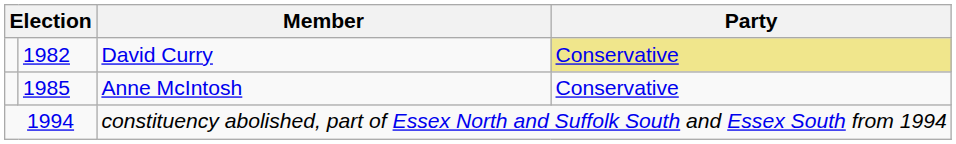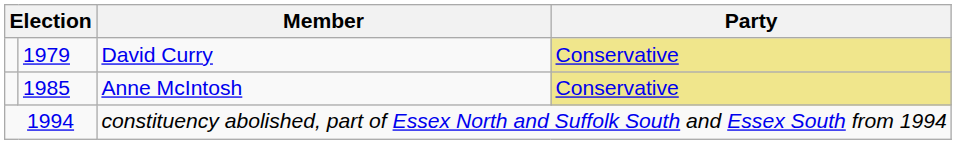(46, 54) 1982 -> (46, 54) 1979
(617, 88) no background -> (617, 88) khaki background
